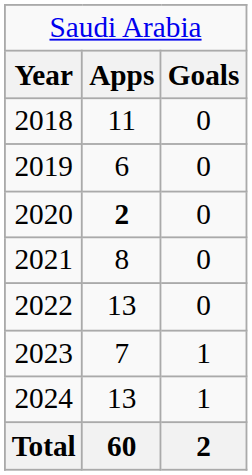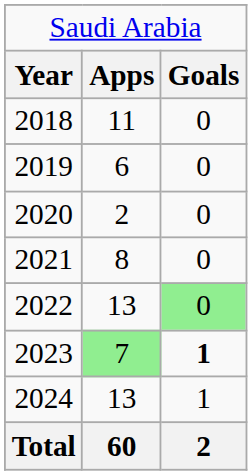(122, 213) bold -> (122, 213) normal
(204, 306) no background -> (204, 306) lightgreen background
(122, 352) no background -> (122, 352) lightgreen background
(204, 352) normal -> (204, 352) bold
